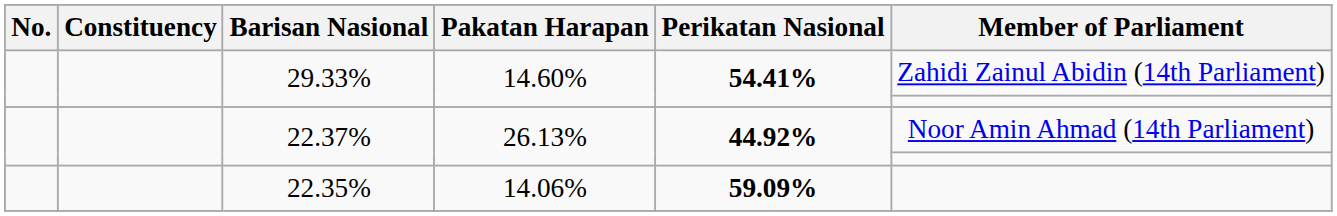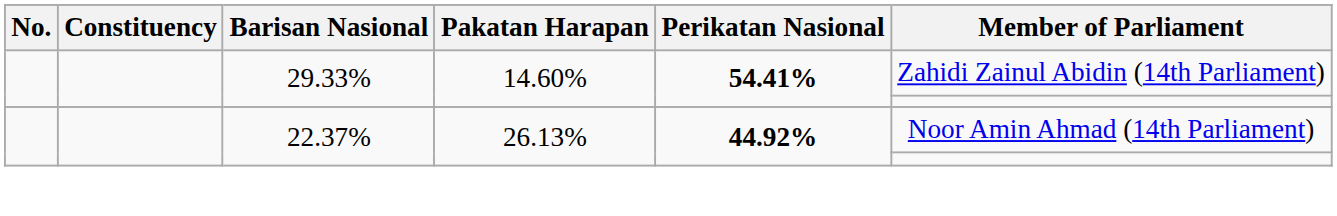- row: (329, 187)
